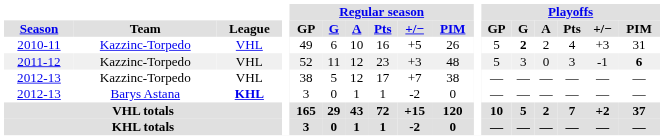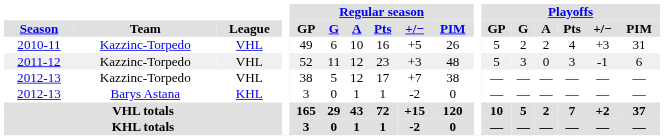(523, 45) bold -> (523, 45) normal
(639, 61) bold -> (639, 61) normal
(249, 94) bold -> (249, 94) normal
